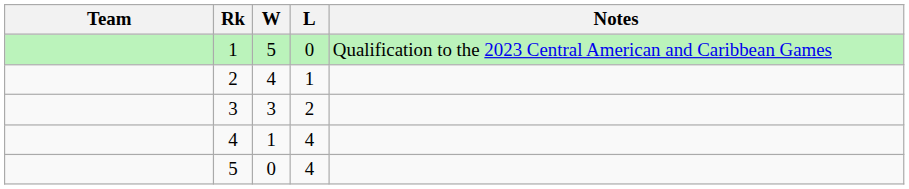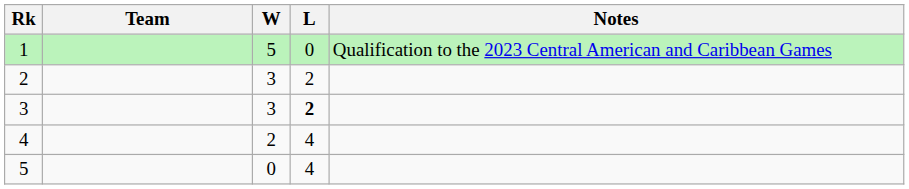columns swapped: (233, 19) <-> (109, 19)
(271, 79) 4 -> (271, 79) 3
(309, 79) 1 -> (309, 79) 2
(309, 109) normal -> (309, 109) bold
(271, 139) 1 -> (271, 139) 2
